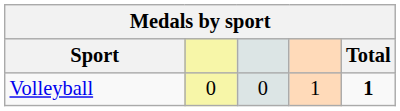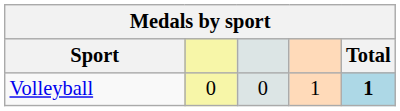(368, 89) no background -> (368, 89) lightblue background
